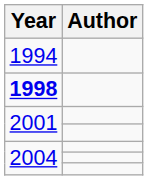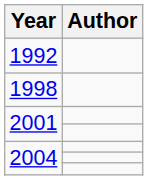(33, 55) 1994 -> (33, 55) 1992
(33, 89) bold -> (33, 89) normal
